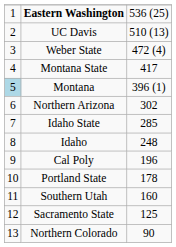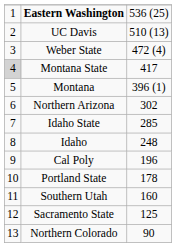(13, 68) no background -> (13, 68) lightgrey background
(13, 87) lightblue background -> (13, 87) no background
